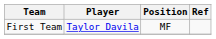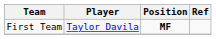(165, 27) normal -> (165, 27) bold
